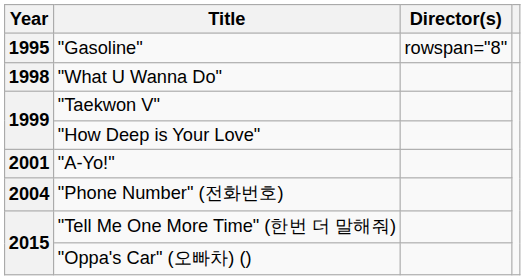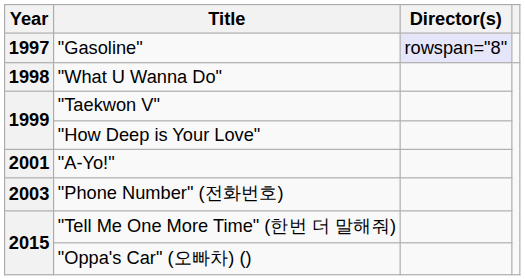(29, 47) 1995 -> (29, 47) 1997
(456, 47) no background -> (456, 47) lavender background
(29, 194) 2004 -> (29, 194) 2003
